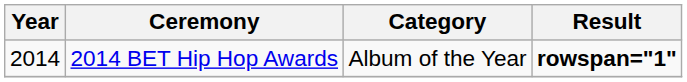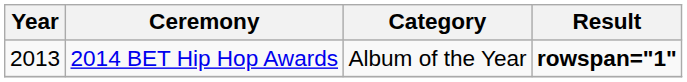(35, 58) 2014 -> (35, 58) 2013
